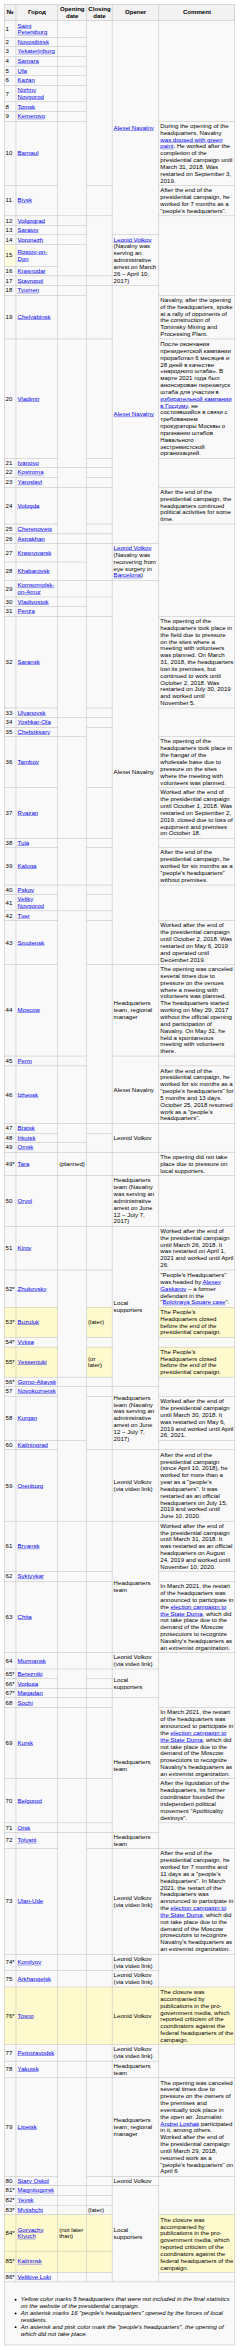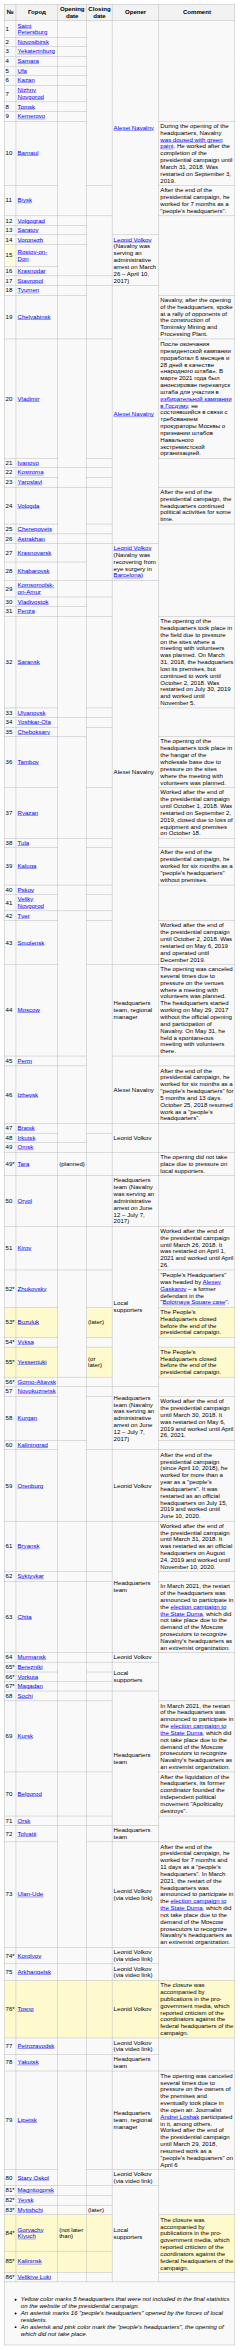(133, 1485) Leonid Volkov (via video link) -> (133, 1485) Leonid Volkov
(133, 1661) Leonid Volkov (via video link) -> (133, 1657) Leonid Volkov
(133, 2181) Leonid Volkov -> (133, 2177) Leonid Volkov (via video link)
